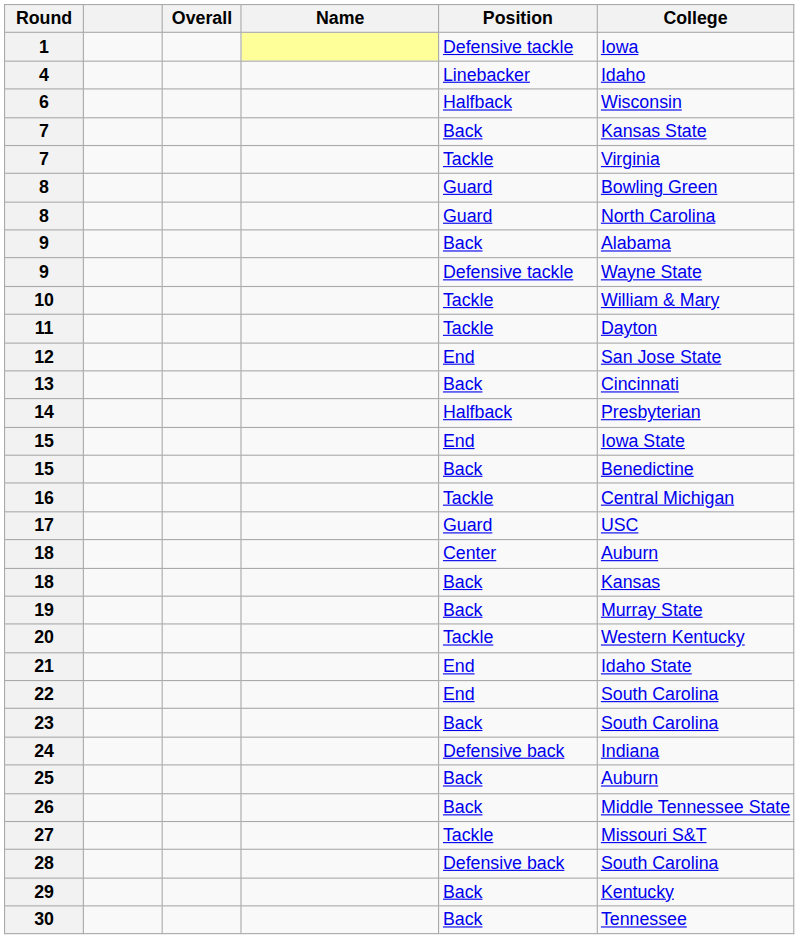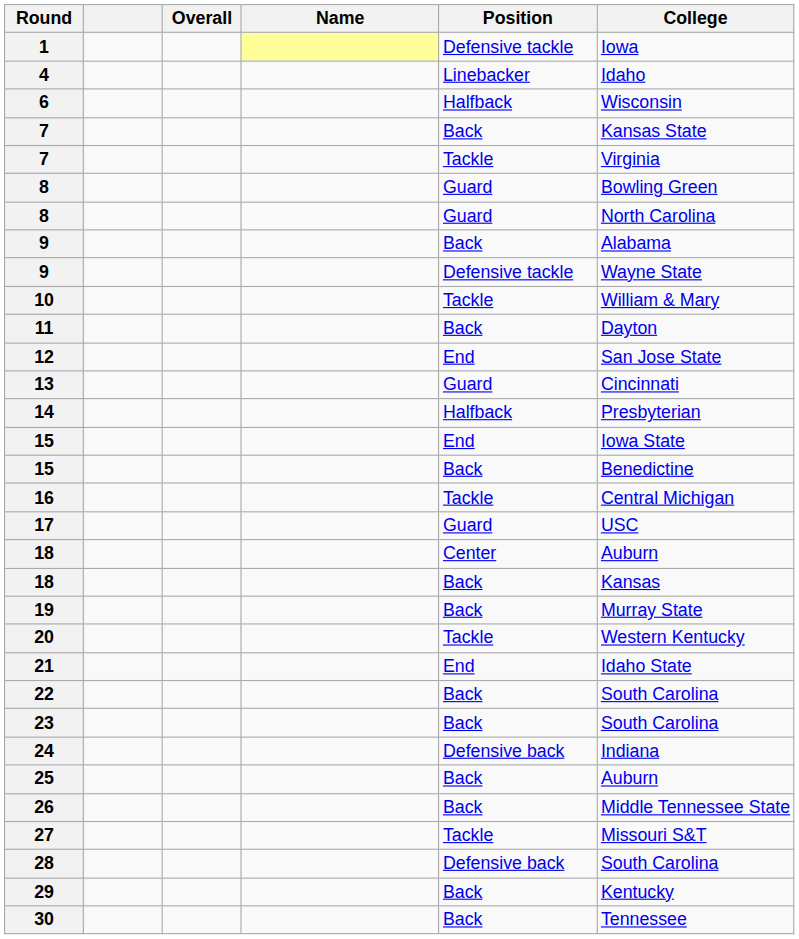(468, 328) Tackle -> (463, 328) Back
(463, 384) Back -> (468, 384) Guard
(459, 694) End -> (463, 694) Back
